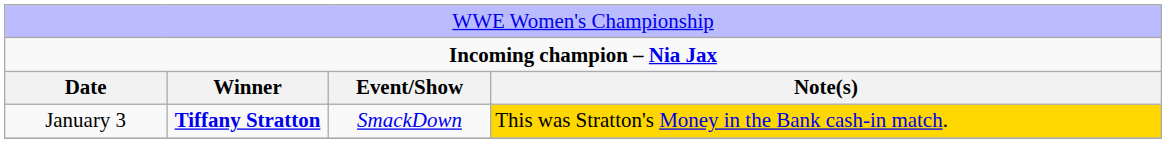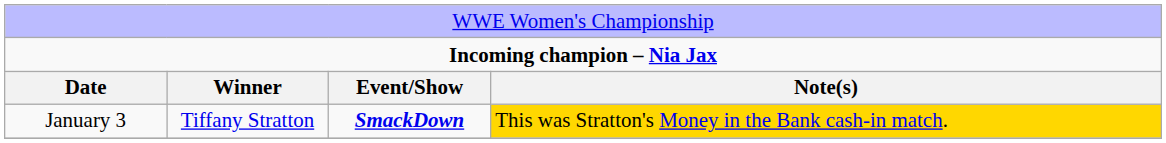(248, 120) bold -> (248, 120) normal
(409, 120) normal -> (409, 120) bold
